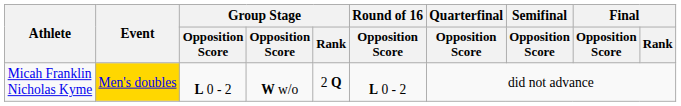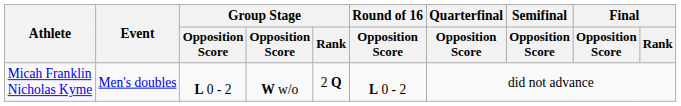(137, 82) gold background -> (137, 82) no background
